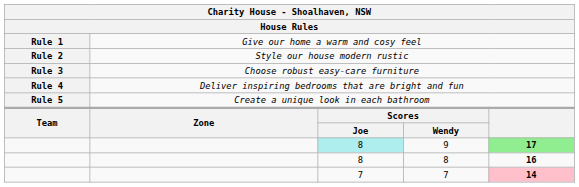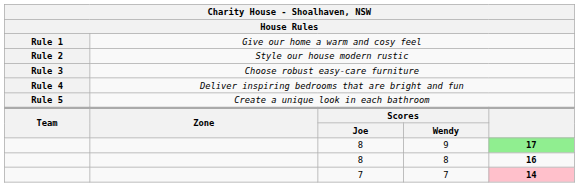(360, 145) paleturquoise background -> (360, 145) no background
